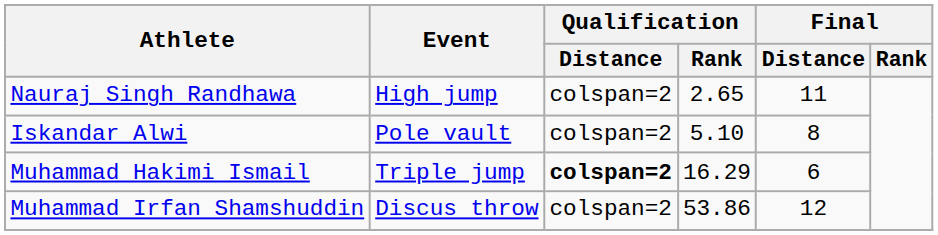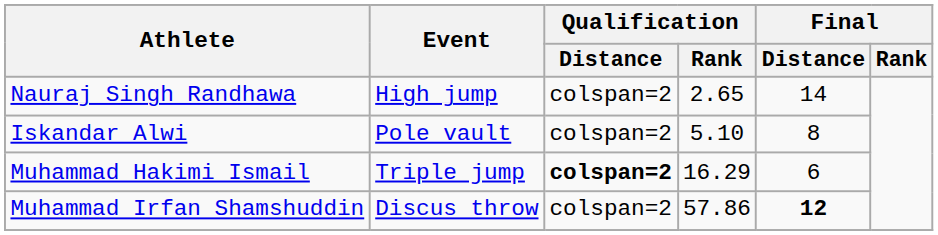(813, 96) 11 -> (813, 96) 14
(717, 210) 53.86 -> (717, 210) 57.86
(813, 210) normal -> (813, 210) bold
